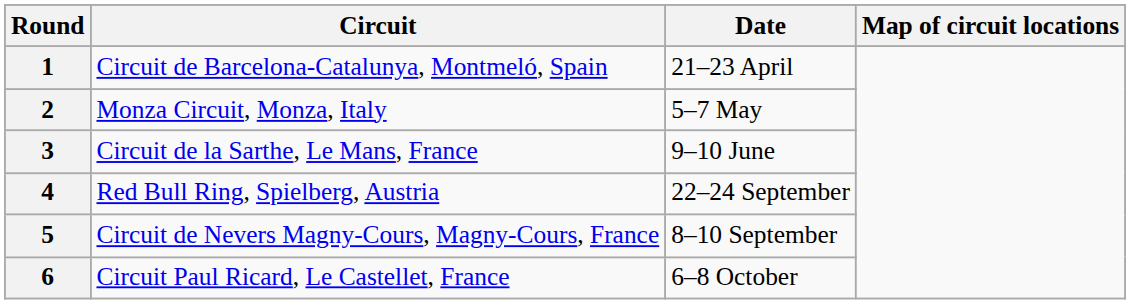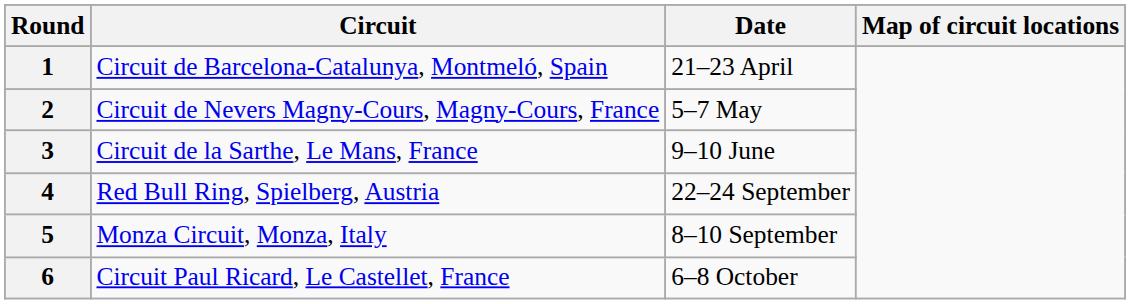(242, 108) Monza Circuit, Monza, Italy -> (378, 108) Circuit de Nevers Magny-Cours, Magny-Cours, France
(378, 234) Circuit de Nevers Magny-Cours, Magny-Cours, France -> (242, 234) Monza Circuit, Monza, Italy
